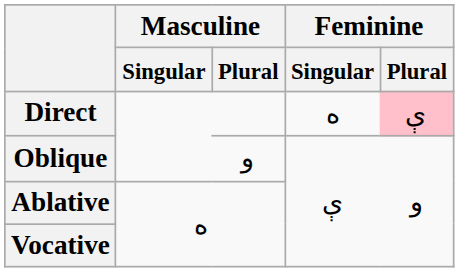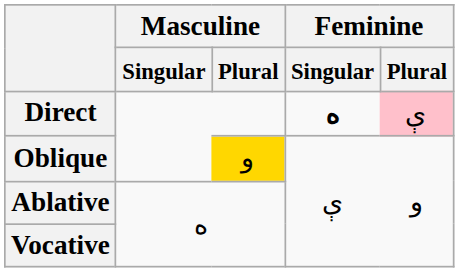(333, 114) normal -> (333, 114) bold
(248, 158) no background -> (248, 158) gold background
